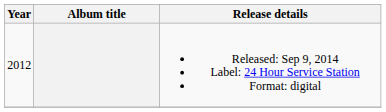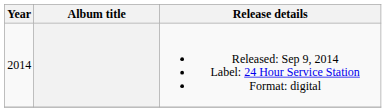(19, 65) 2012 -> (19, 65) 2014
